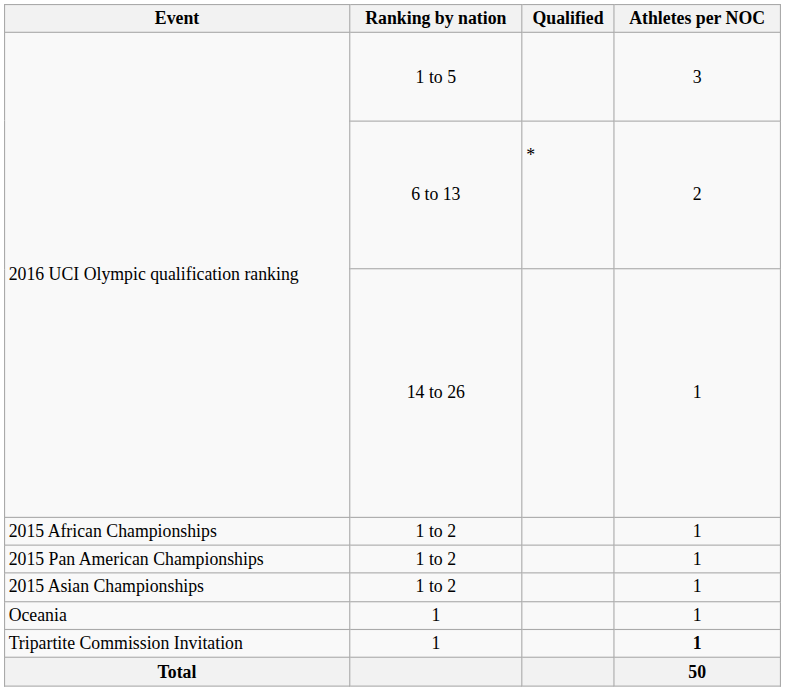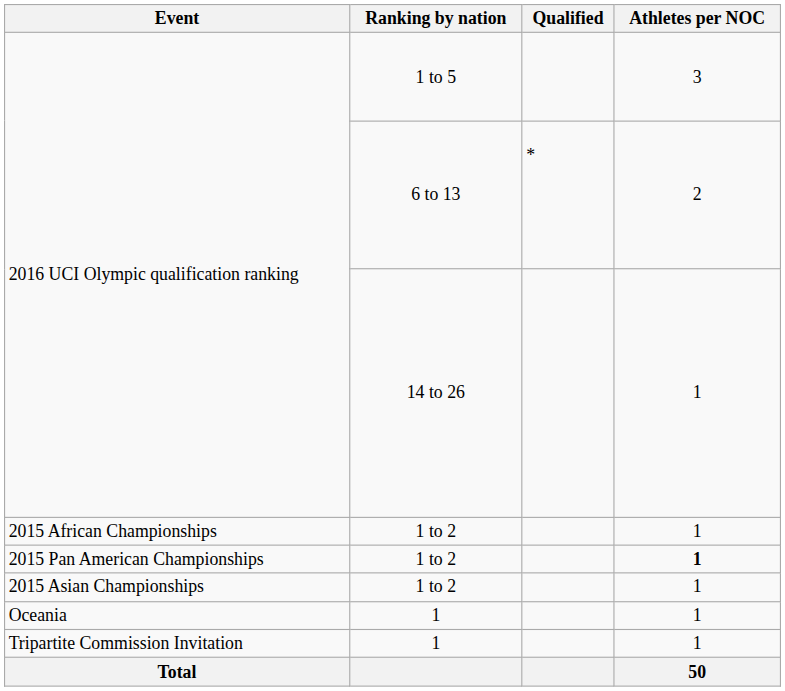(697, 559) normal -> (697, 559) bold
(697, 643) bold -> (697, 643) normal
